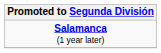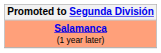(81, 34) no background -> (81, 34) lightsalmon background
